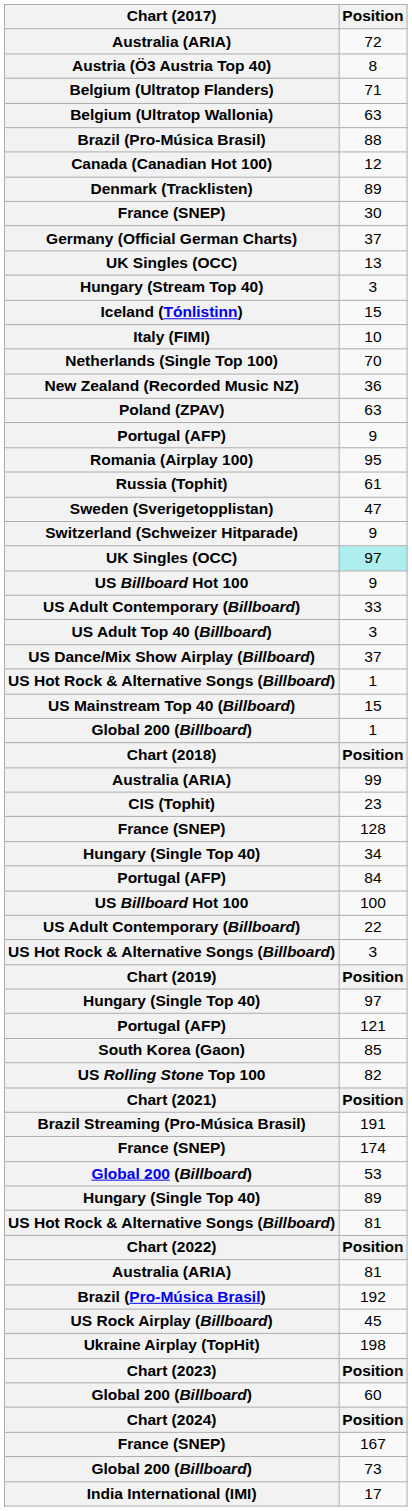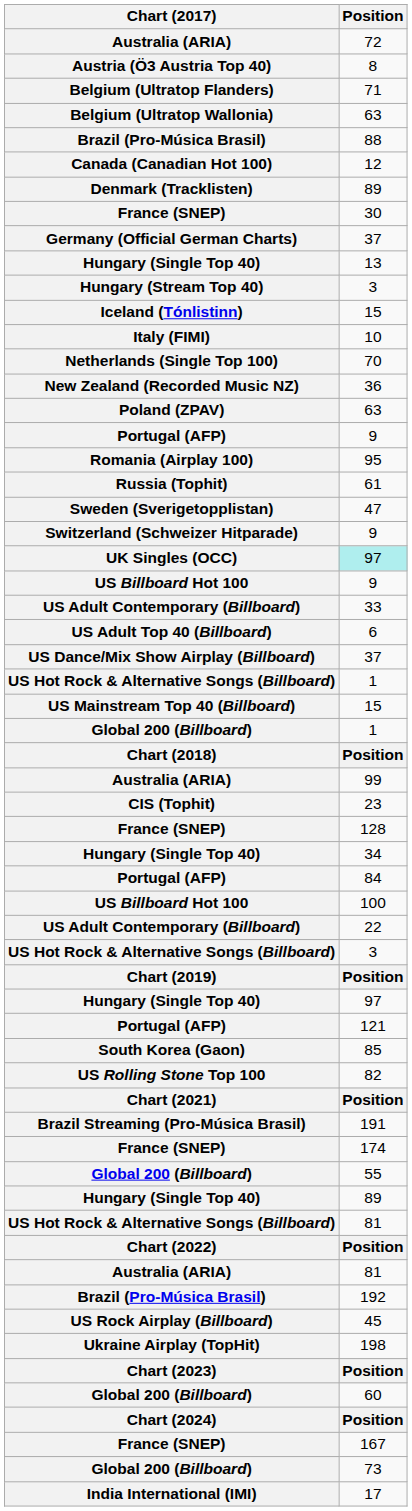(172, 262) UK Singles (OCC) -> (172, 262) Hungary (Single Top 40)
(373, 632) 3 -> (373, 632) 6
(373, 1173) 53 -> (373, 1173) 55
